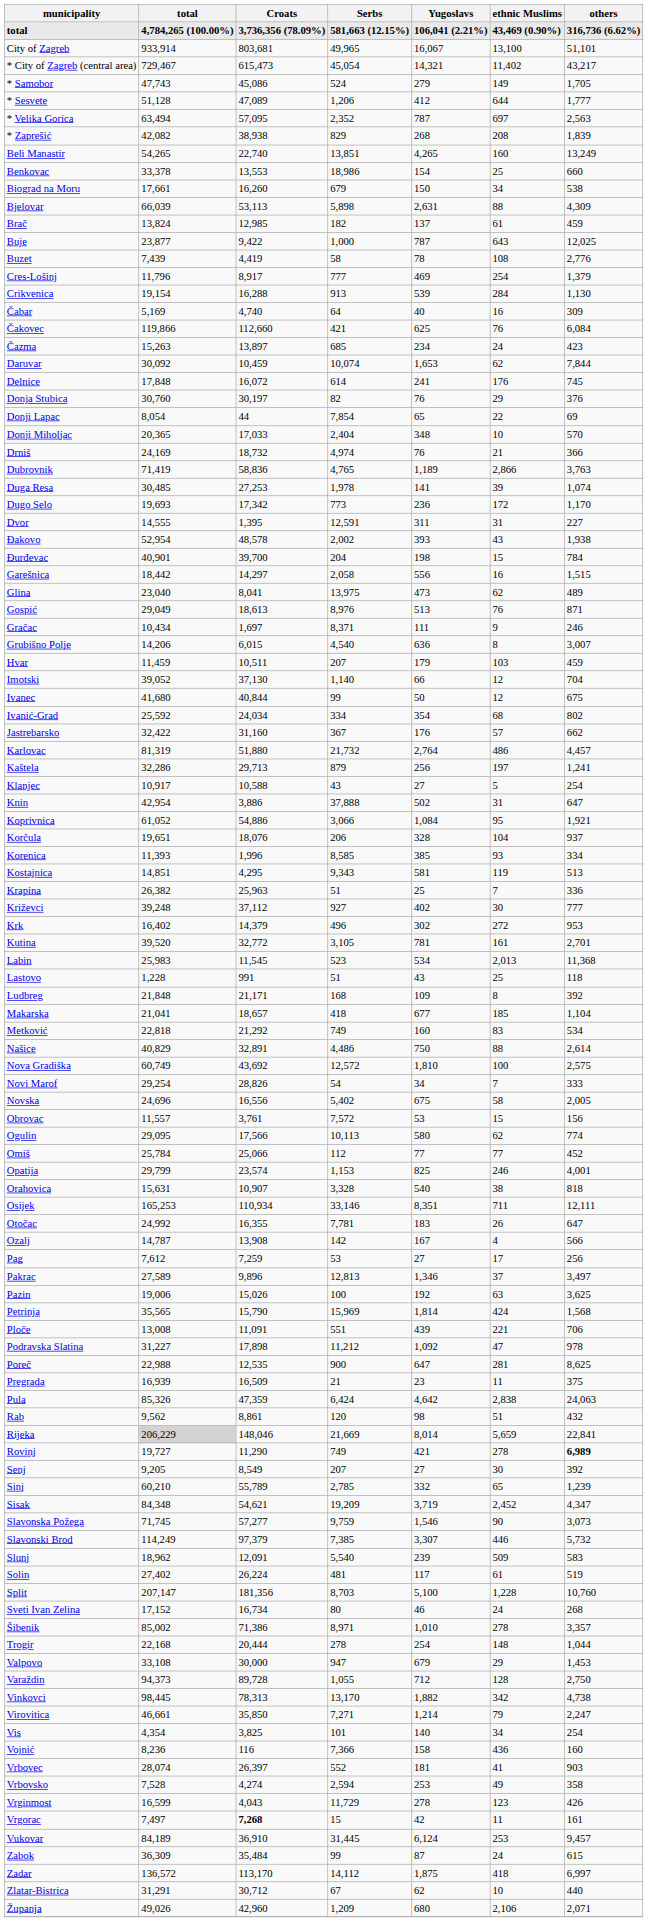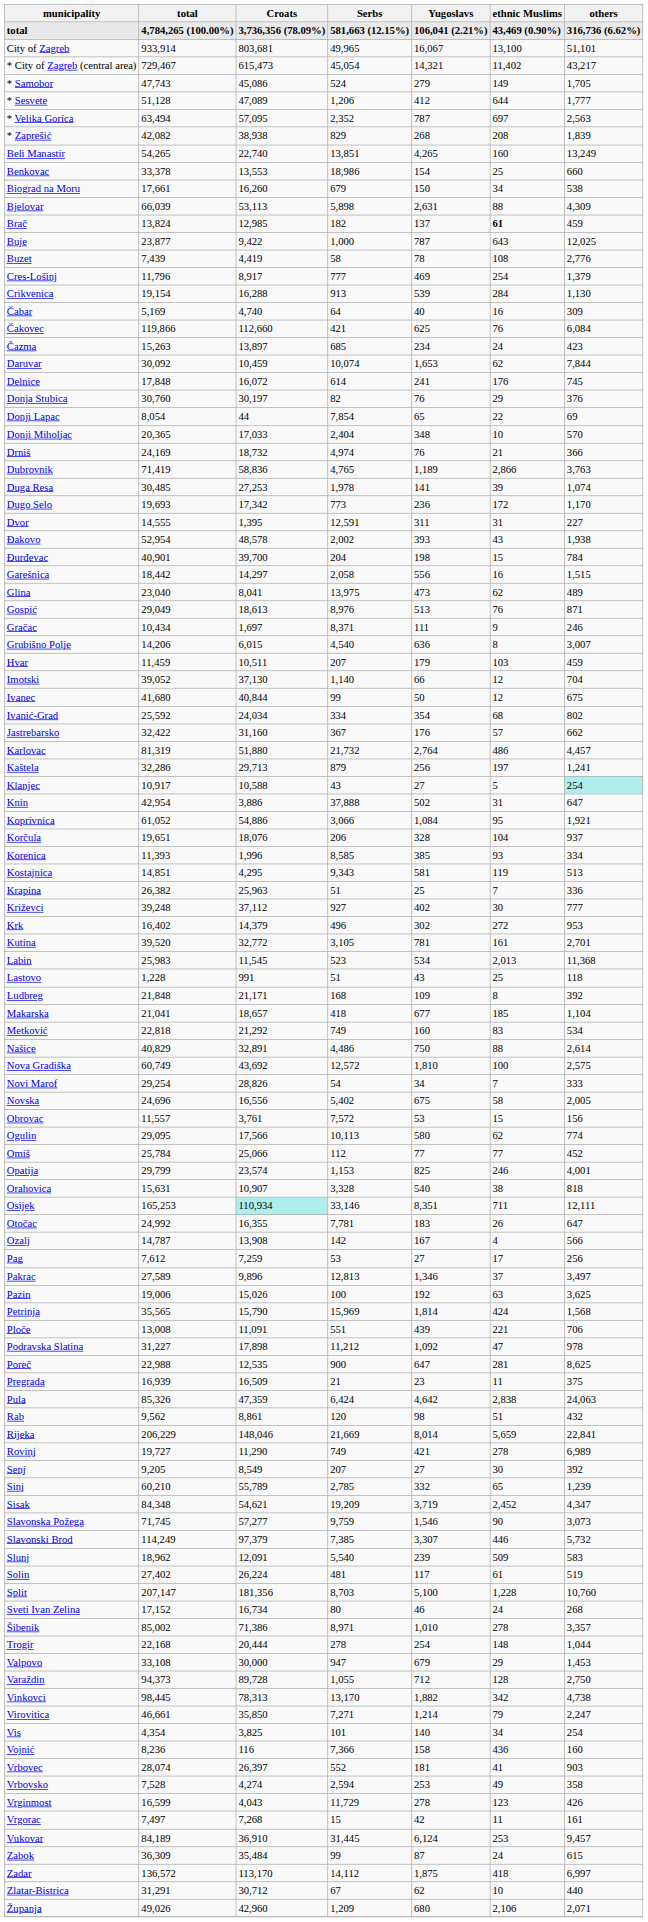(498, 223) normal -> (498, 223) bold
(575, 785) no background -> (575, 785) paleturquoise background
(256, 1206) no background -> (256, 1206) paleturquoise background
(159, 1434) lightgrey background -> (159, 1434) no background
(579, 1452) bold -> (579, 1452) normal
(250, 1820) bold -> (250, 1820) normal
